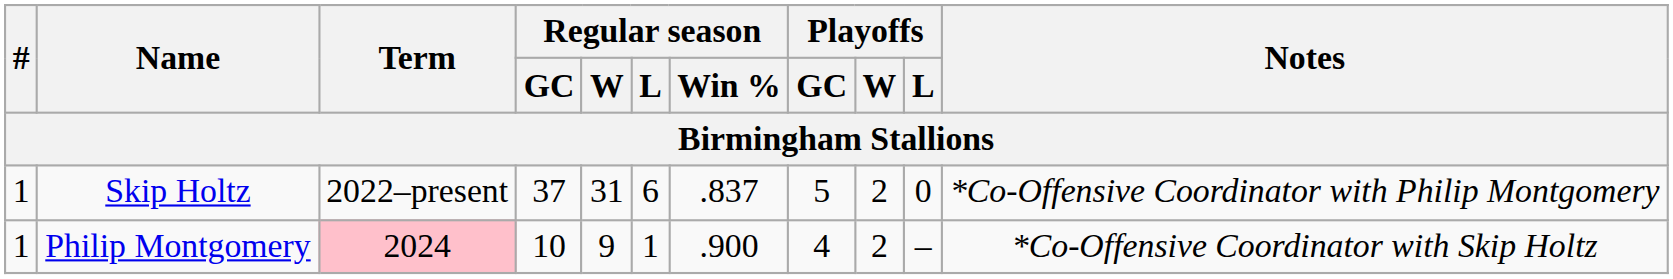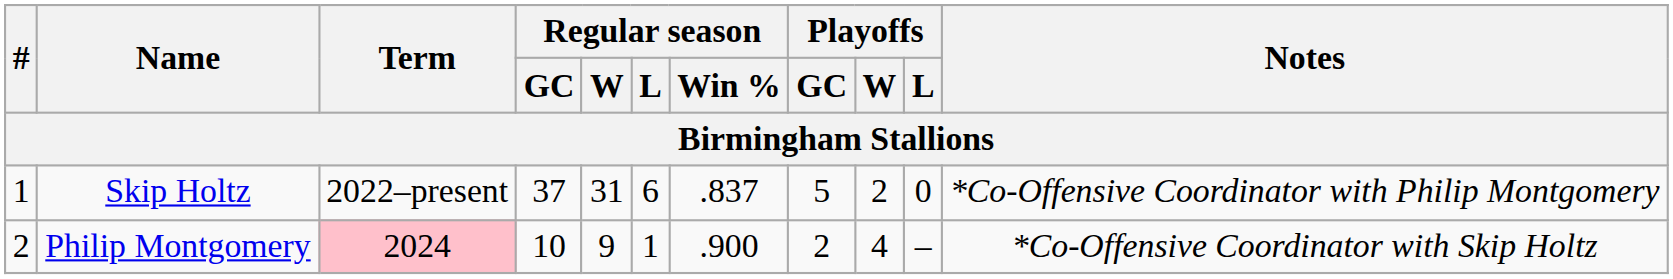(21, 245) 1 -> (21, 245) 2
(822, 245) 4 -> (822, 245) 2
(879, 245) 2 -> (879, 245) 4
